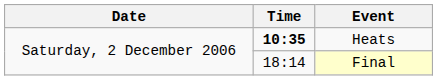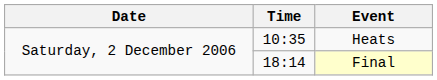(284, 40) bold -> (284, 40) normal
